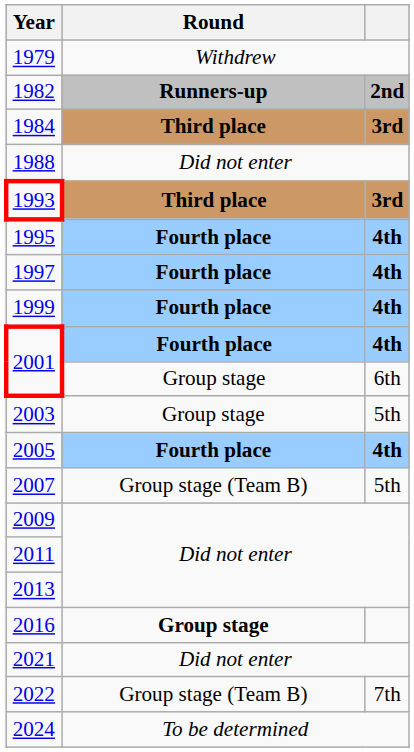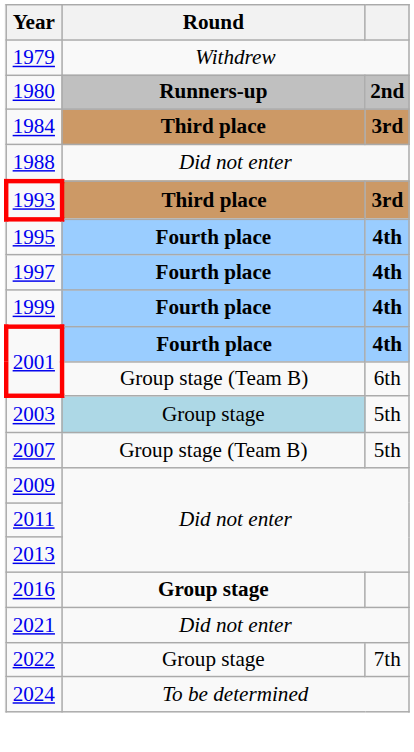+ row: (34, 92)
- row: (34, 92)
(214, 378) Group stage -> (214, 378) Group stage (Team B)
(213, 414) no background -> (213, 414) lightblue background
- row: (34, 450)
(213, 694) Group stage (Team B) -> (213, 659) Group stage
